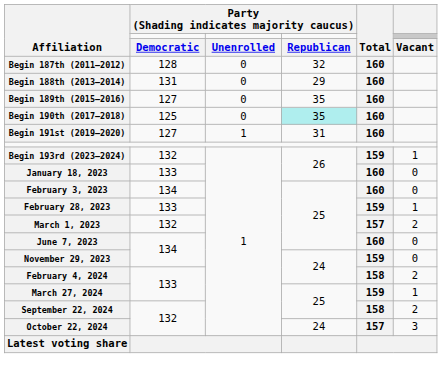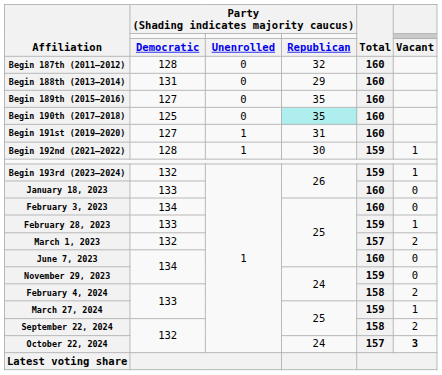+ row: (67, 150)
(415, 327) normal -> (415, 344) bold
